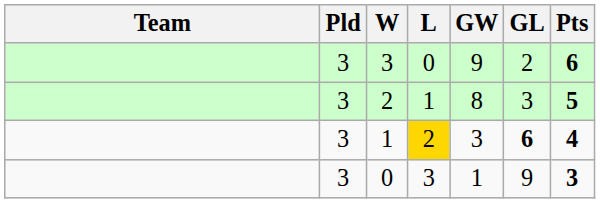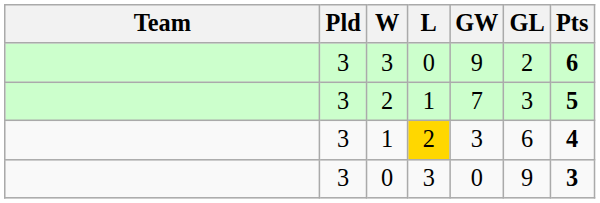(477, 100) 8 -> (477, 100) 7
(527, 139) bold -> (527, 139) normal
(477, 178) 1 -> (477, 178) 0
